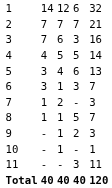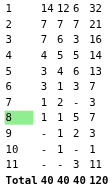(9, 118) no background -> (9, 118) lightgreen background
